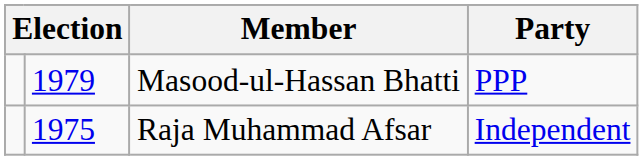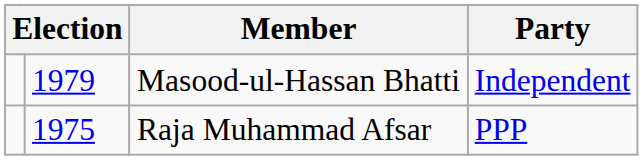(501, 79) PPP -> (553, 79) Independent
(553, 129) Independent -> (501, 129) PPP
